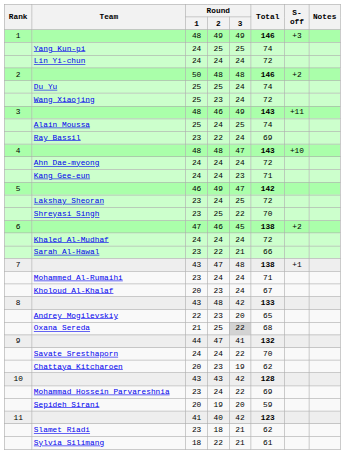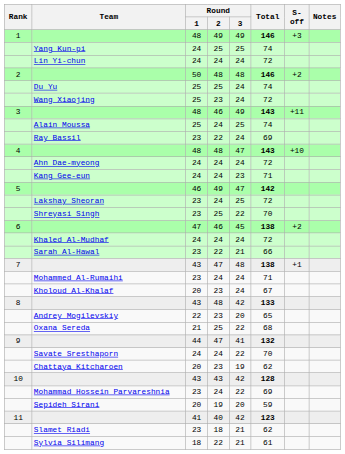(240, 328) lightgrey background -> (240, 328) no background
